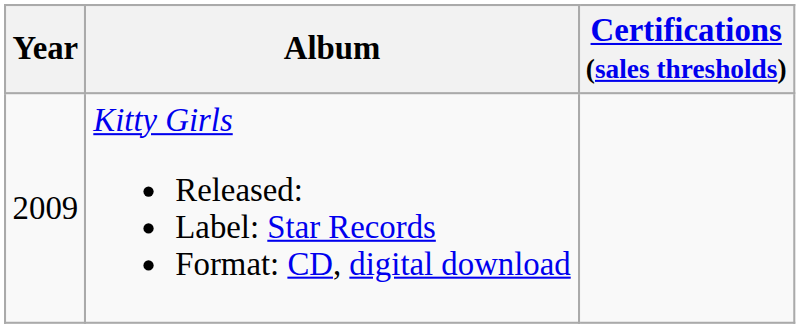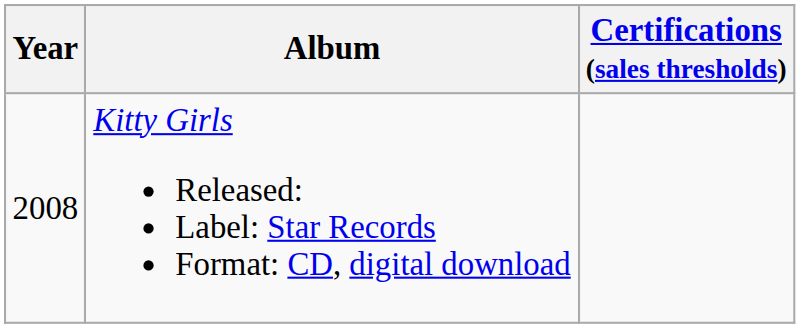(45, 207) 2009 -> (45, 207) 2008
